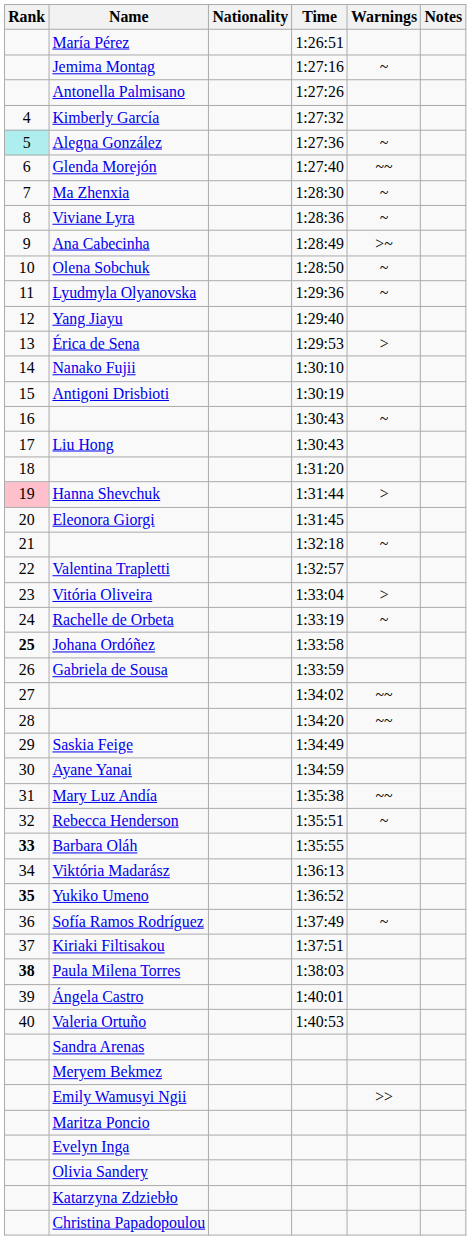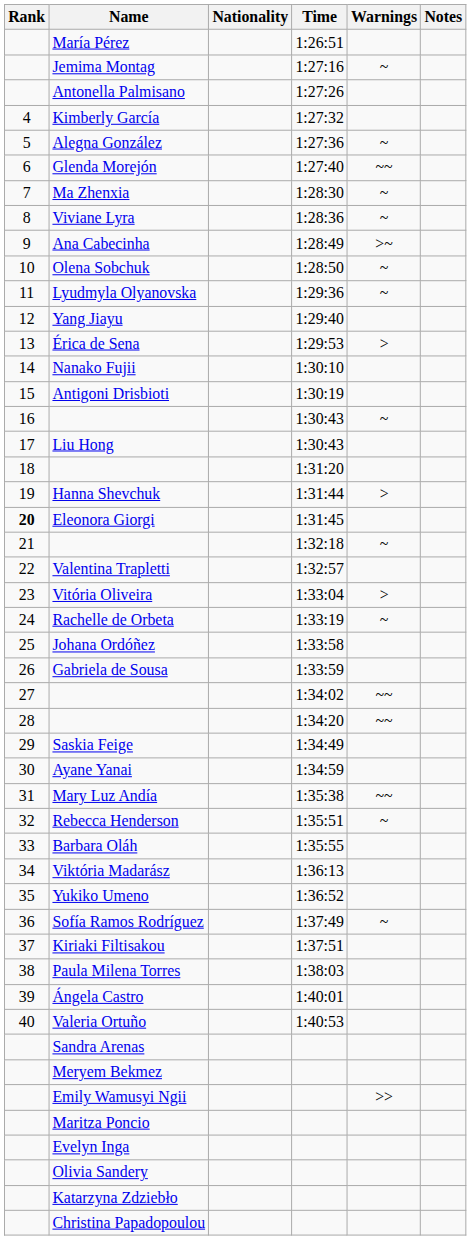(27, 142) paleturquoise background -> (27, 142) no background
(27, 494) pink background -> (27, 494) no background
(27, 519) normal -> (27, 519) bold
(27, 645) bold -> (27, 645) normal
(27, 846) bold -> (27, 846) normal
(27, 896) bold -> (27, 896) normal
(27, 971) bold -> (27, 971) normal
